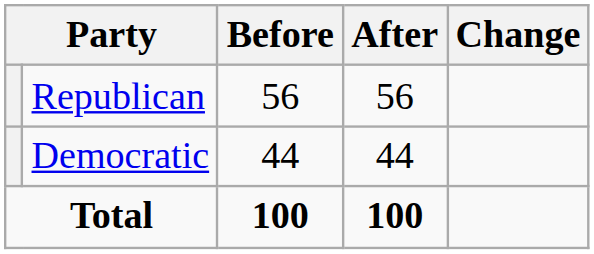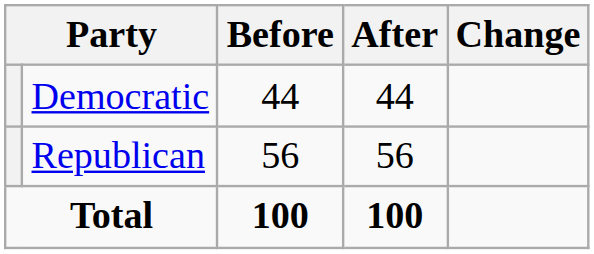rows swapped: (118, 95) <-> (120, 155)
